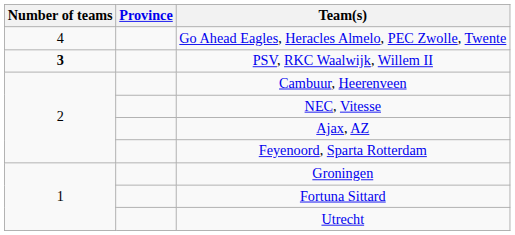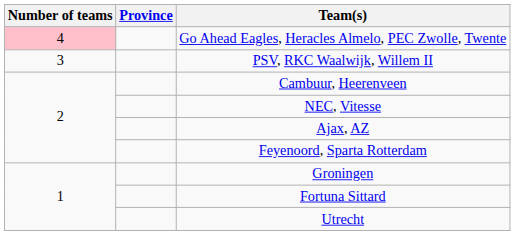(60, 38) no background -> (60, 38) pink background
(60, 60) bold -> (60, 60) normal
